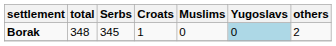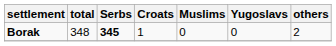(110, 32) normal -> (110, 32) bold
(234, 32) lightblue background -> (234, 32) no background
